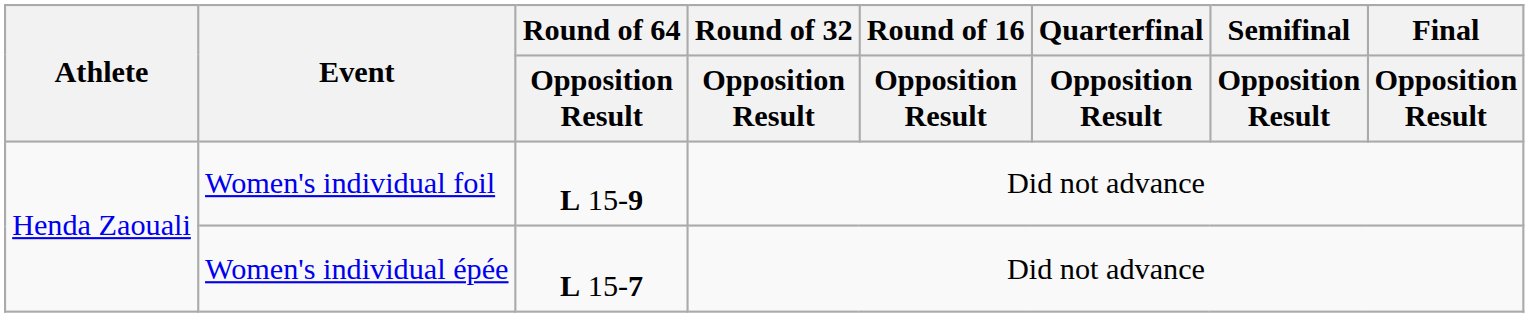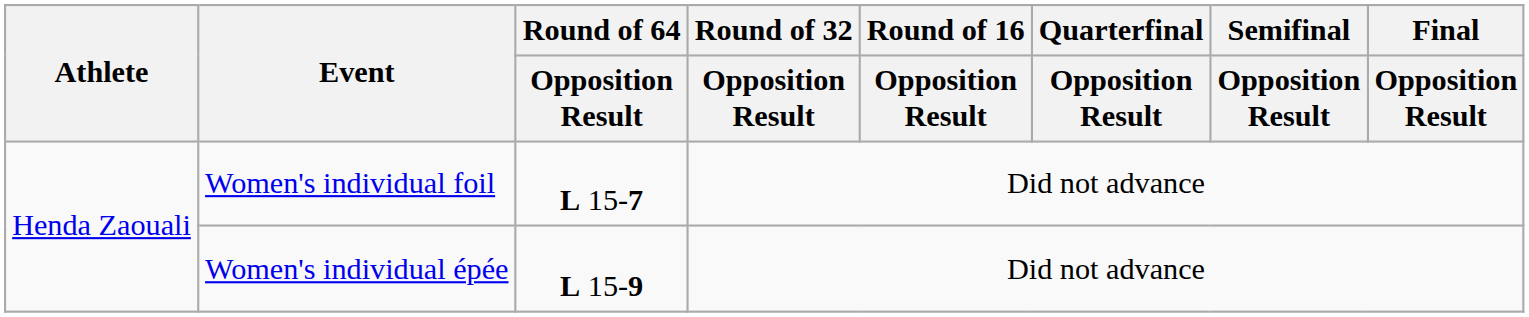(602, 200) L 15-9 -> (602, 200) L 15-7
(602, 286) L 15-7 -> (602, 286) L 15-9
